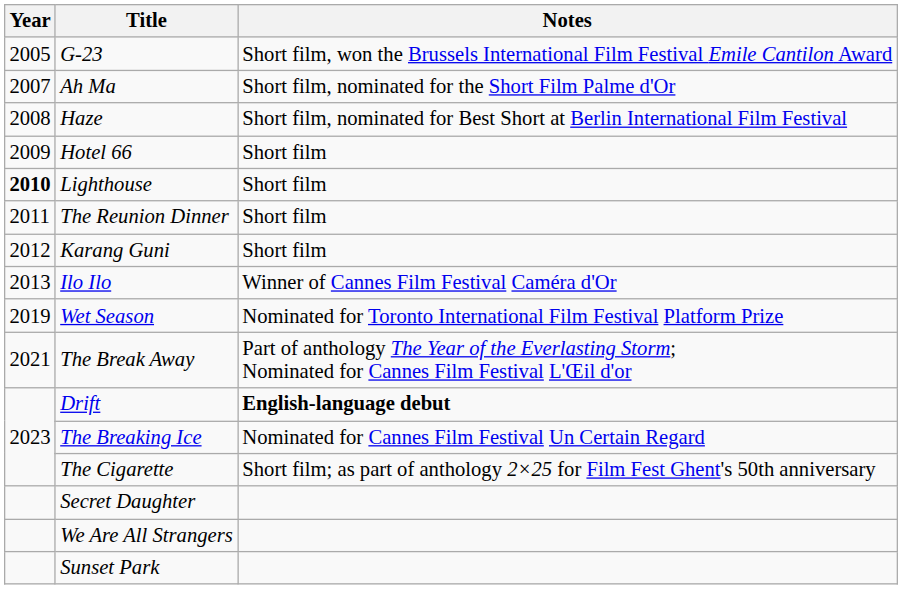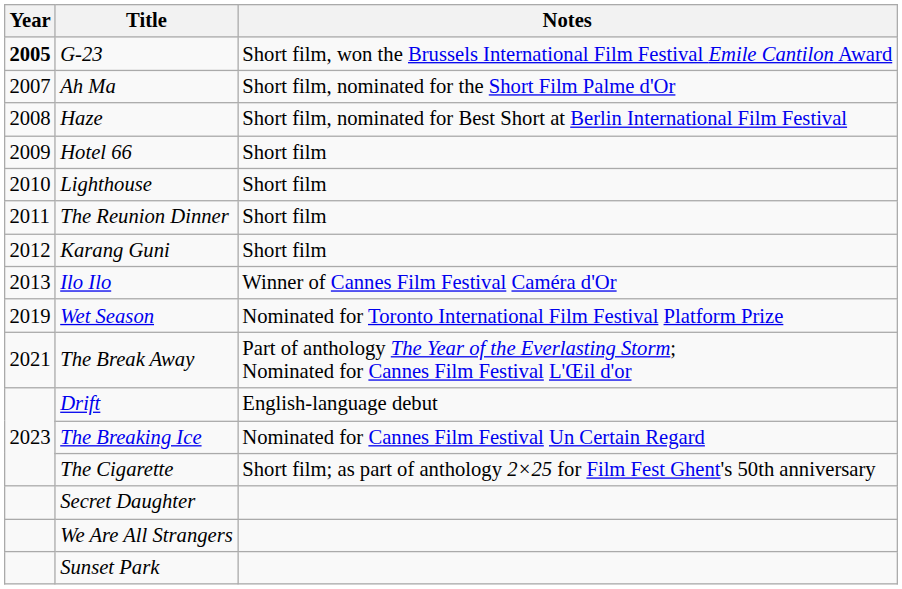(30, 53) normal -> (30, 53) bold
(30, 184) bold -> (30, 184) normal
(346, 404) bold -> (340, 404) normal
